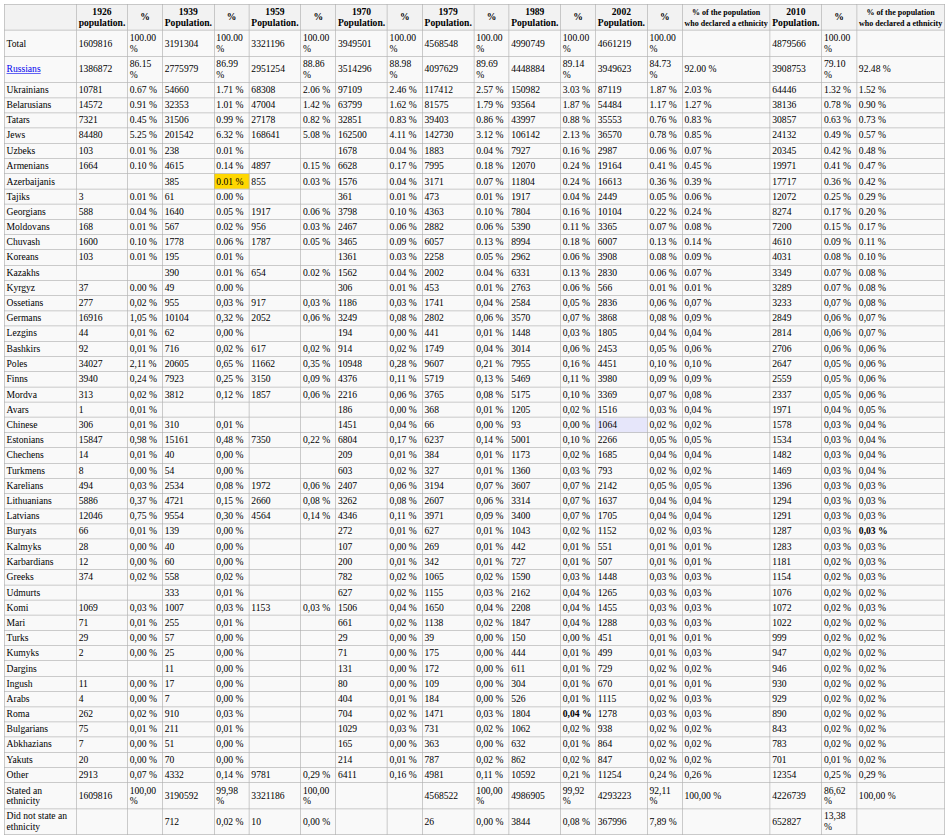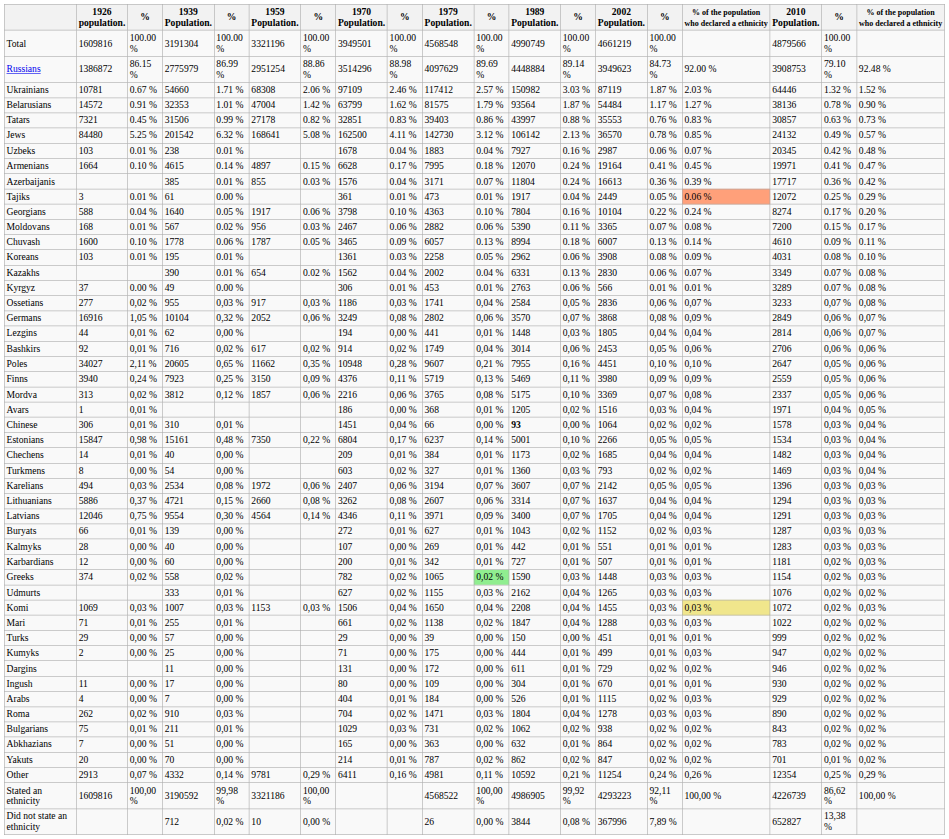(230, 181) gold background -> (230, 181) no background
(698, 196) no background -> (698, 196) lightsalmon background
(516, 425) normal -> (516, 425) bold
(607, 425) lavender background -> (607, 425) no background
(873, 531) bold -> (872, 531) normal
(490, 577) no background -> (490, 577) lightgreen background
(698, 607) no background -> (698, 607) khaki background
(577, 714) bold -> (576, 714) normal
